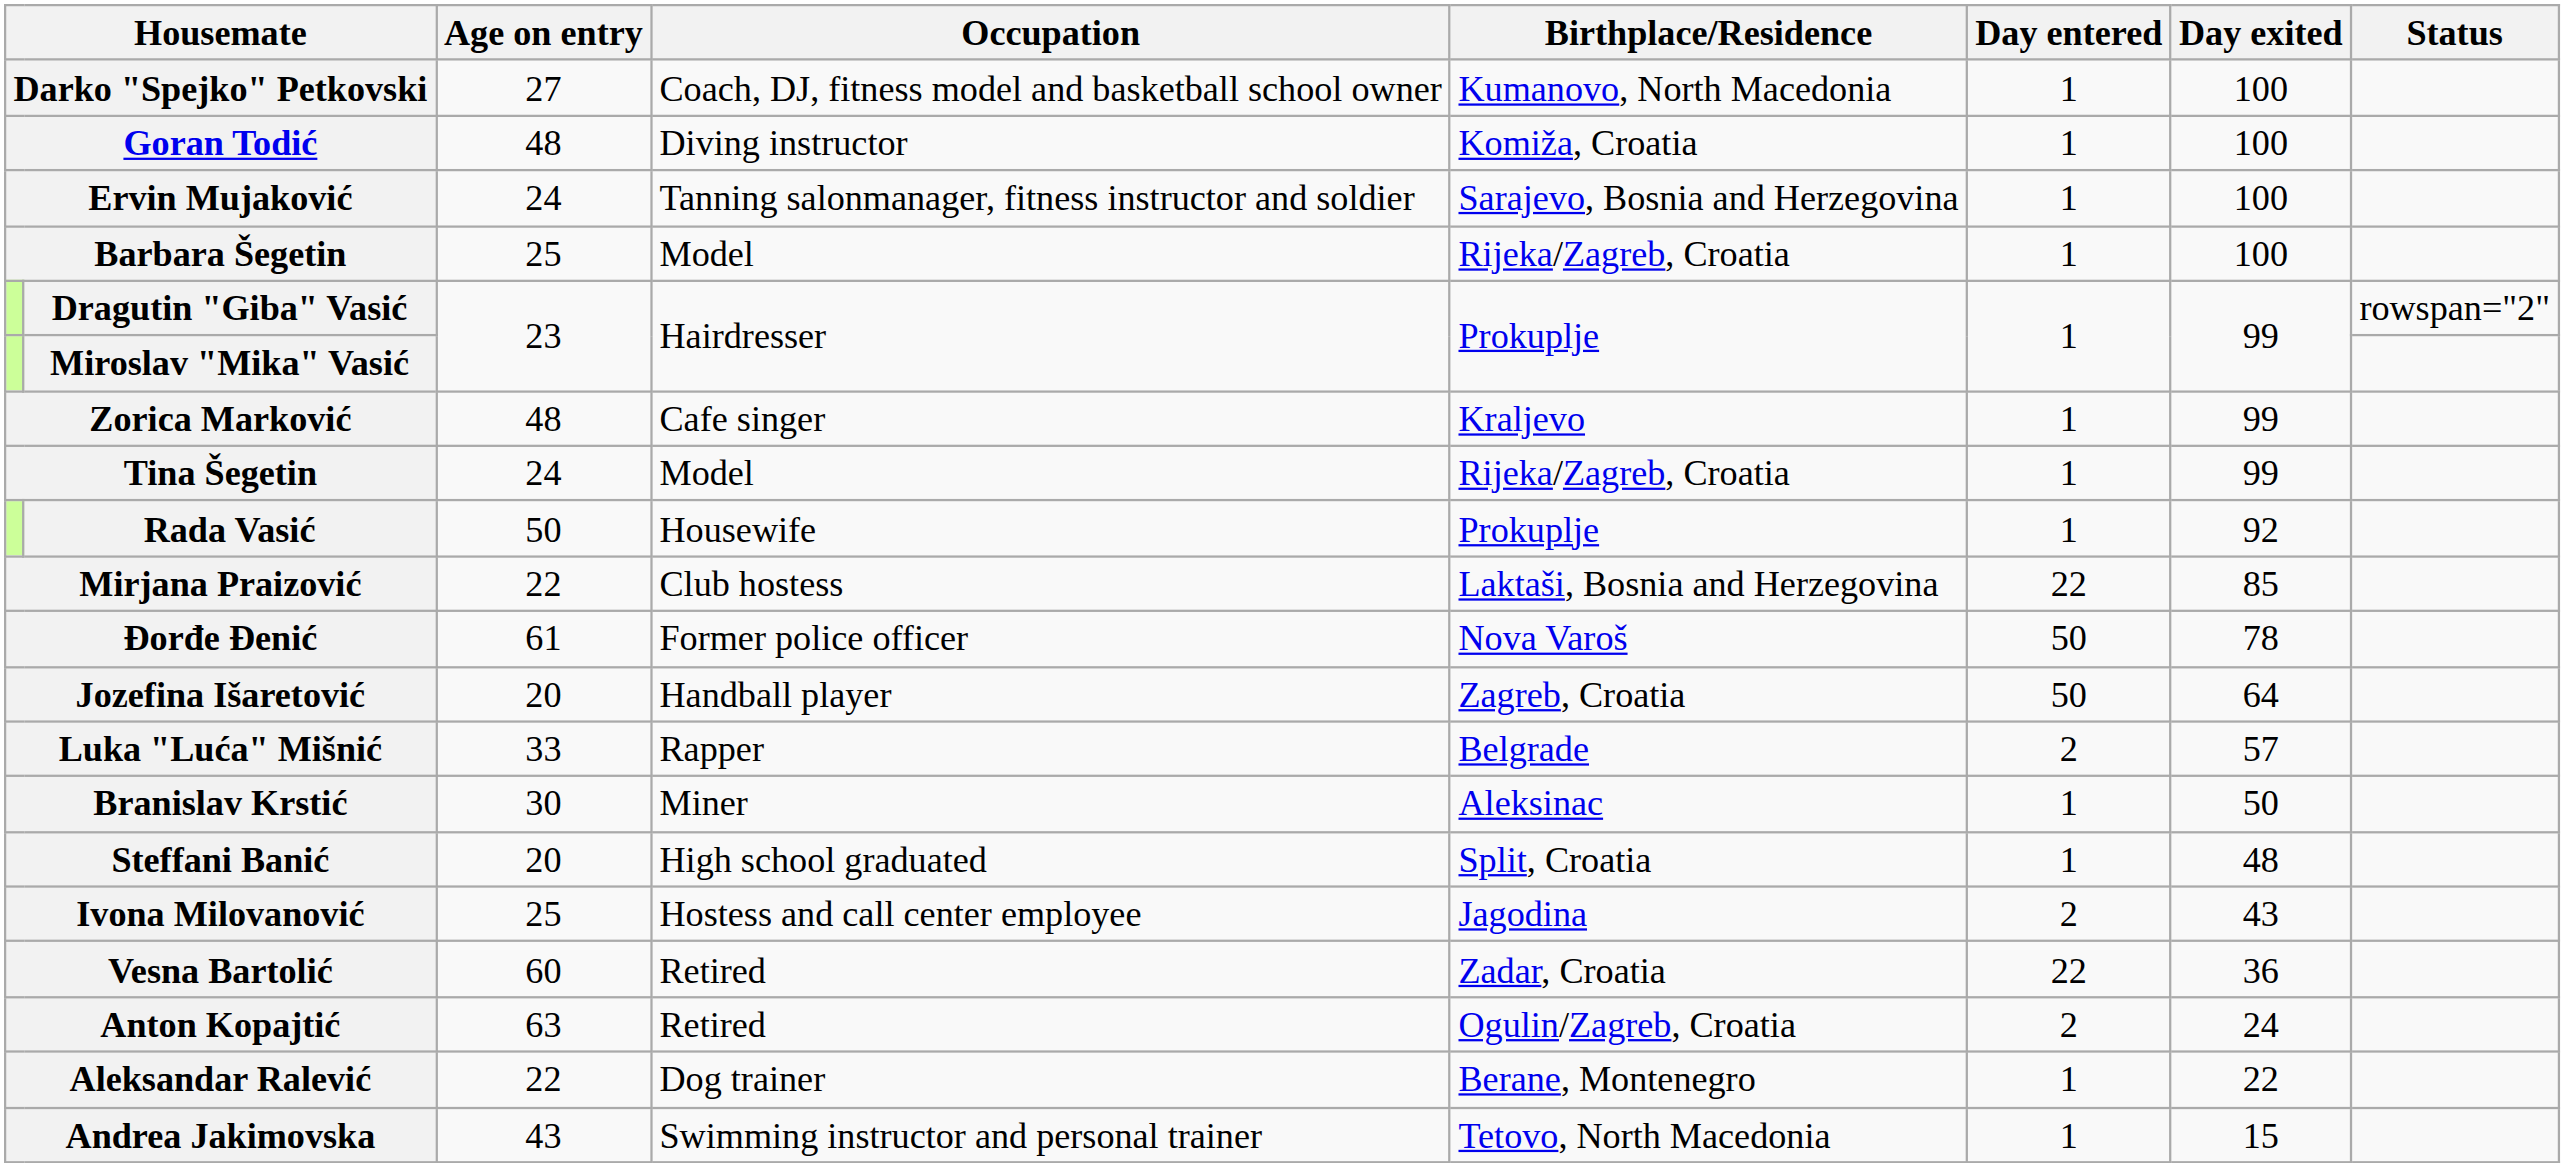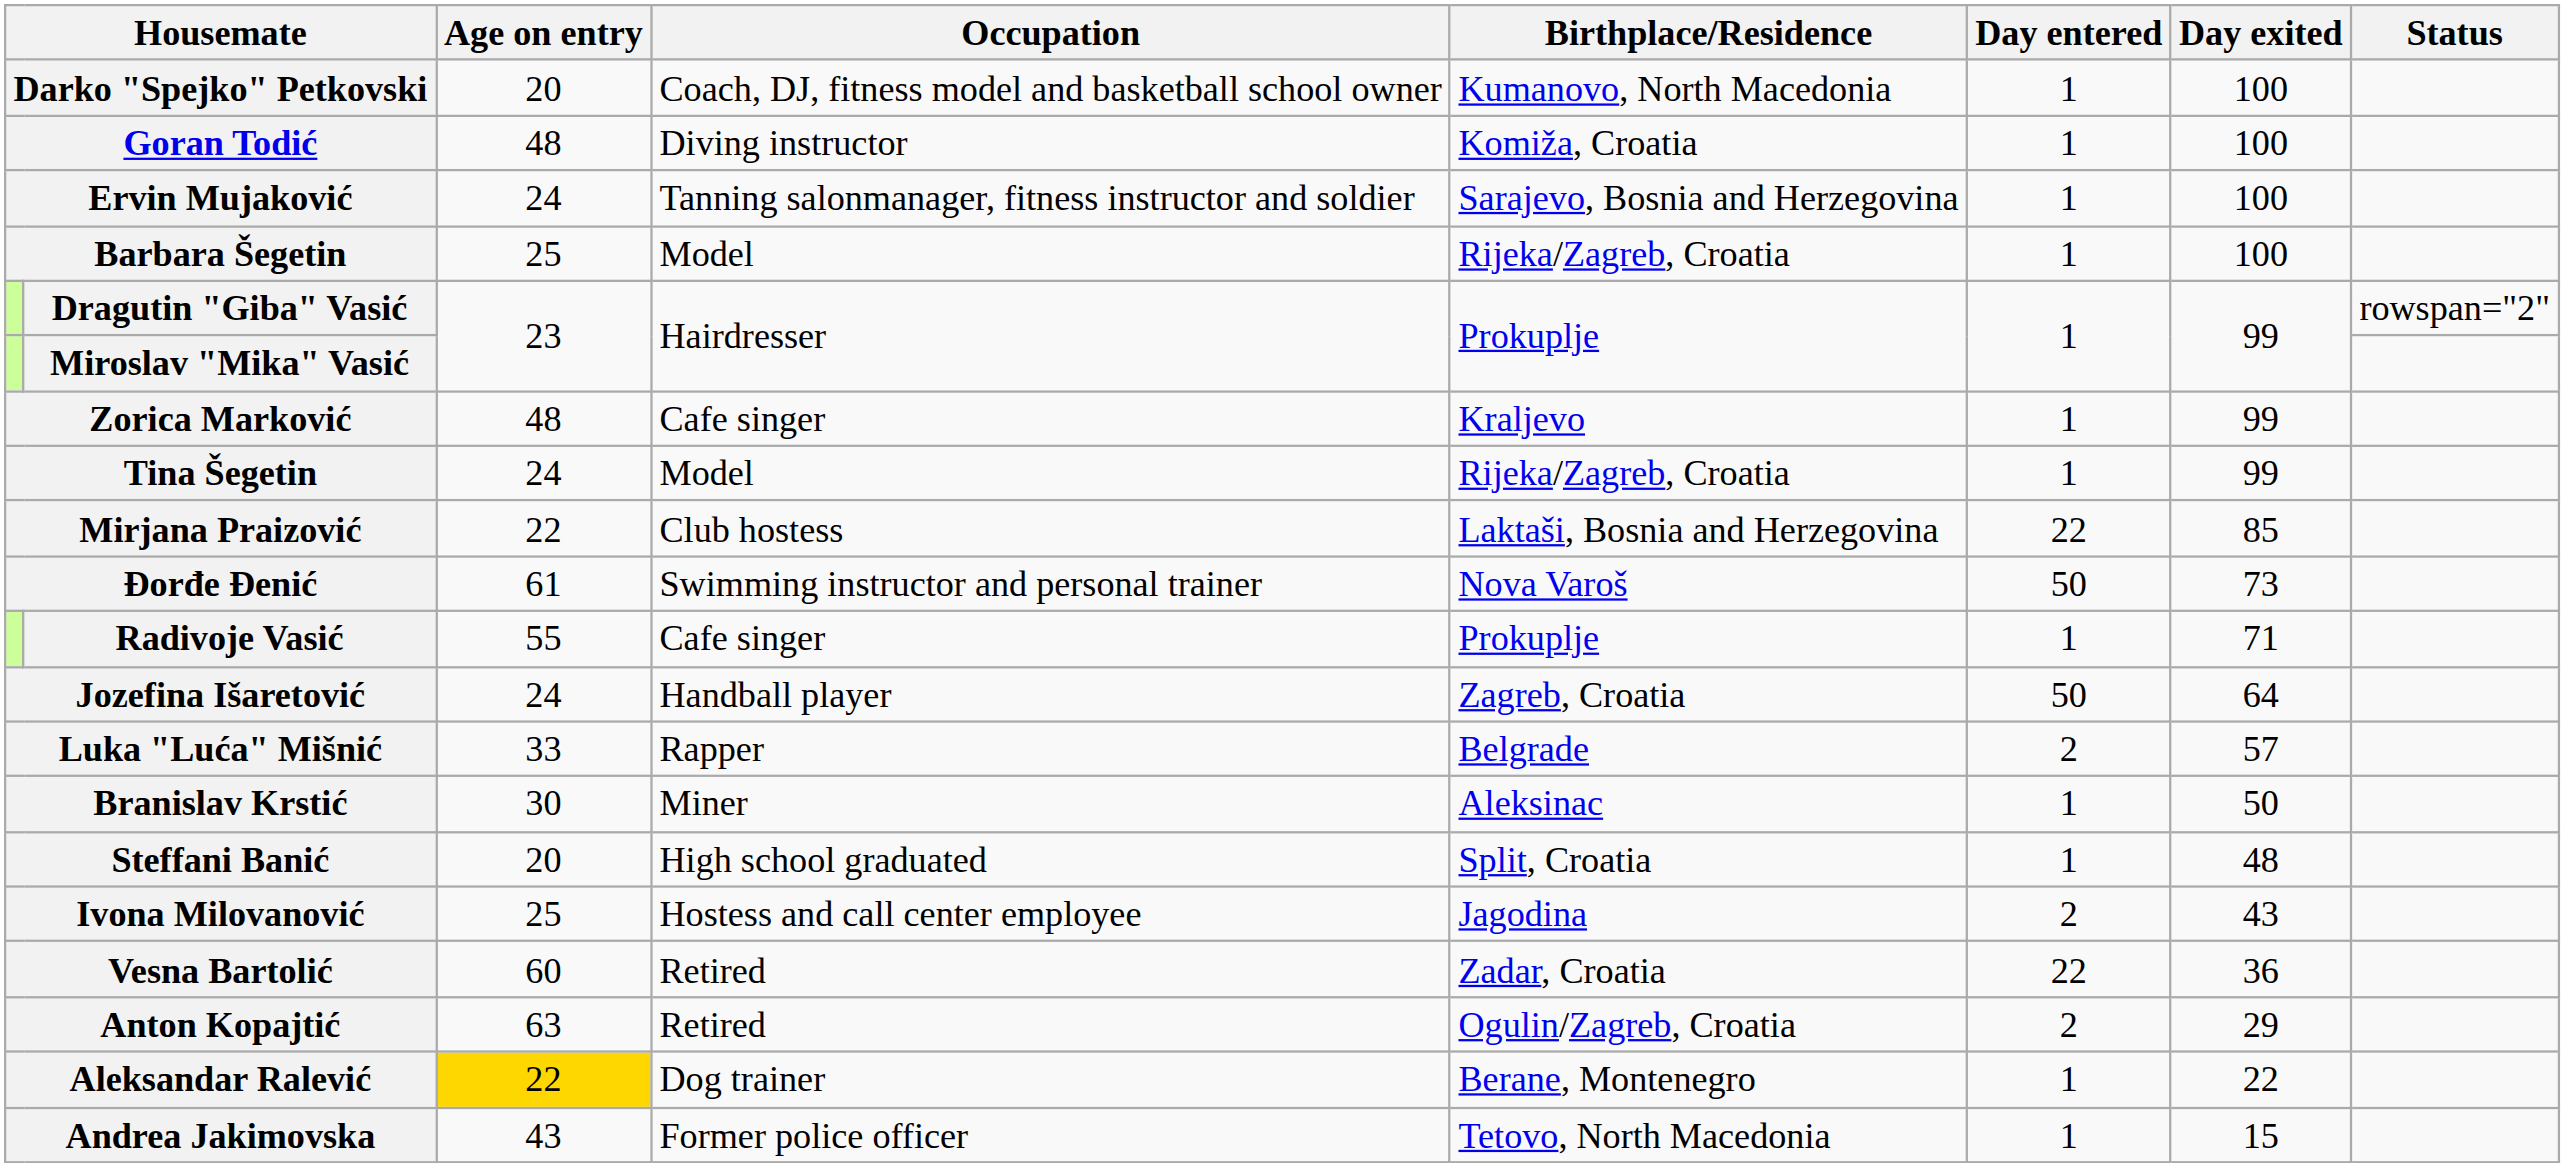(543, 88) 27 -> (543, 88) 20
- row: (230, 528)
(814, 639) Former police officer -> (961, 584) Swimming instructor and personal trainer
(2261, 639) 78 -> (2261, 584) 73
+ row: (230, 639)
(543, 694) 20 -> (543, 694) 24
(2261, 1024) 24 -> (2261, 1024) 29
(543, 1079) no background -> (543, 1079) gold background
(961, 1134) Swimming instructor and personal trainer -> (814, 1134) Former police officer
